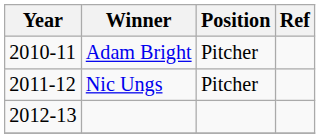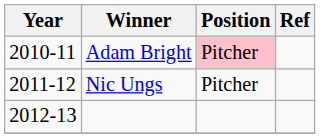(229, 52) no background -> (229, 52) pink background
